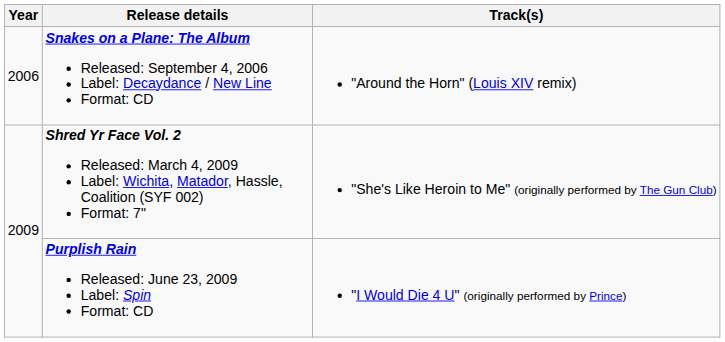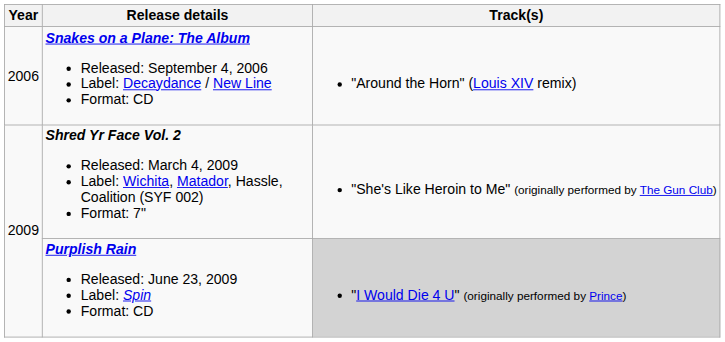(516, 296) no background -> (516, 296) lightgrey background
